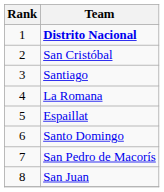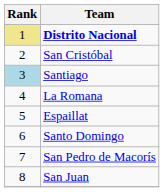(22, 34) no background -> (22, 34) khaki background
(22, 75) no background -> (22, 75) lightblue background
